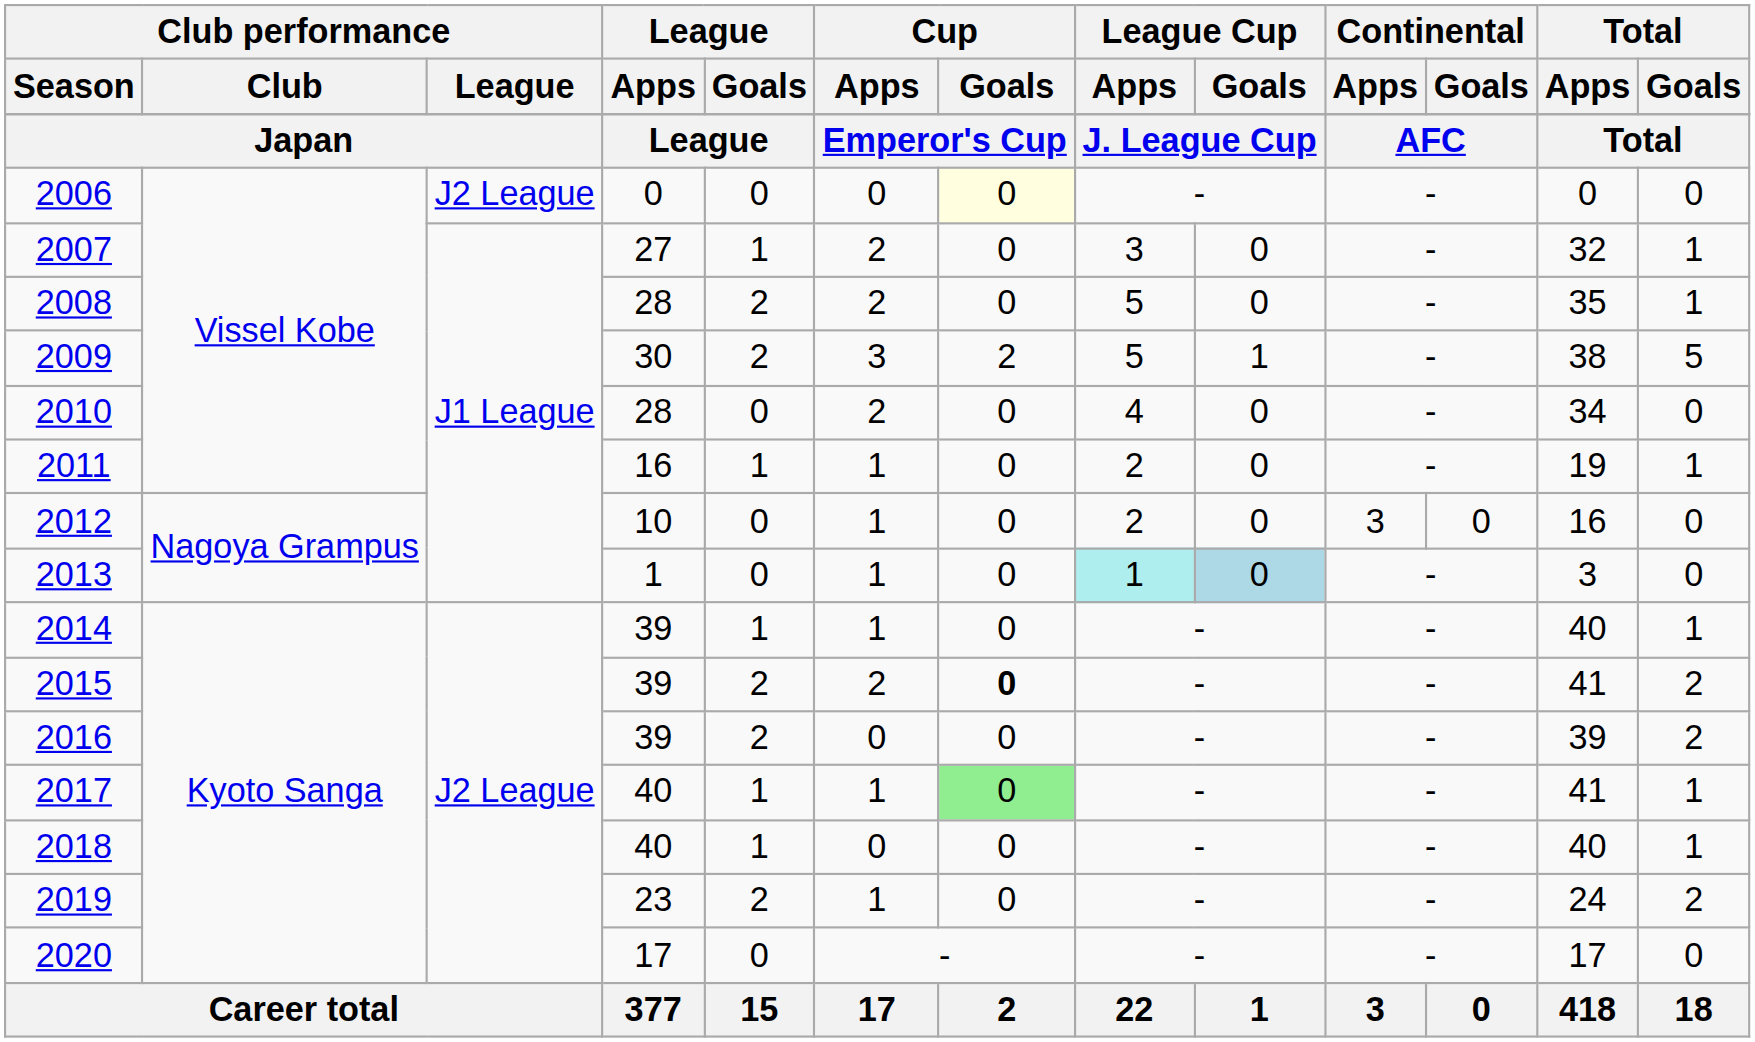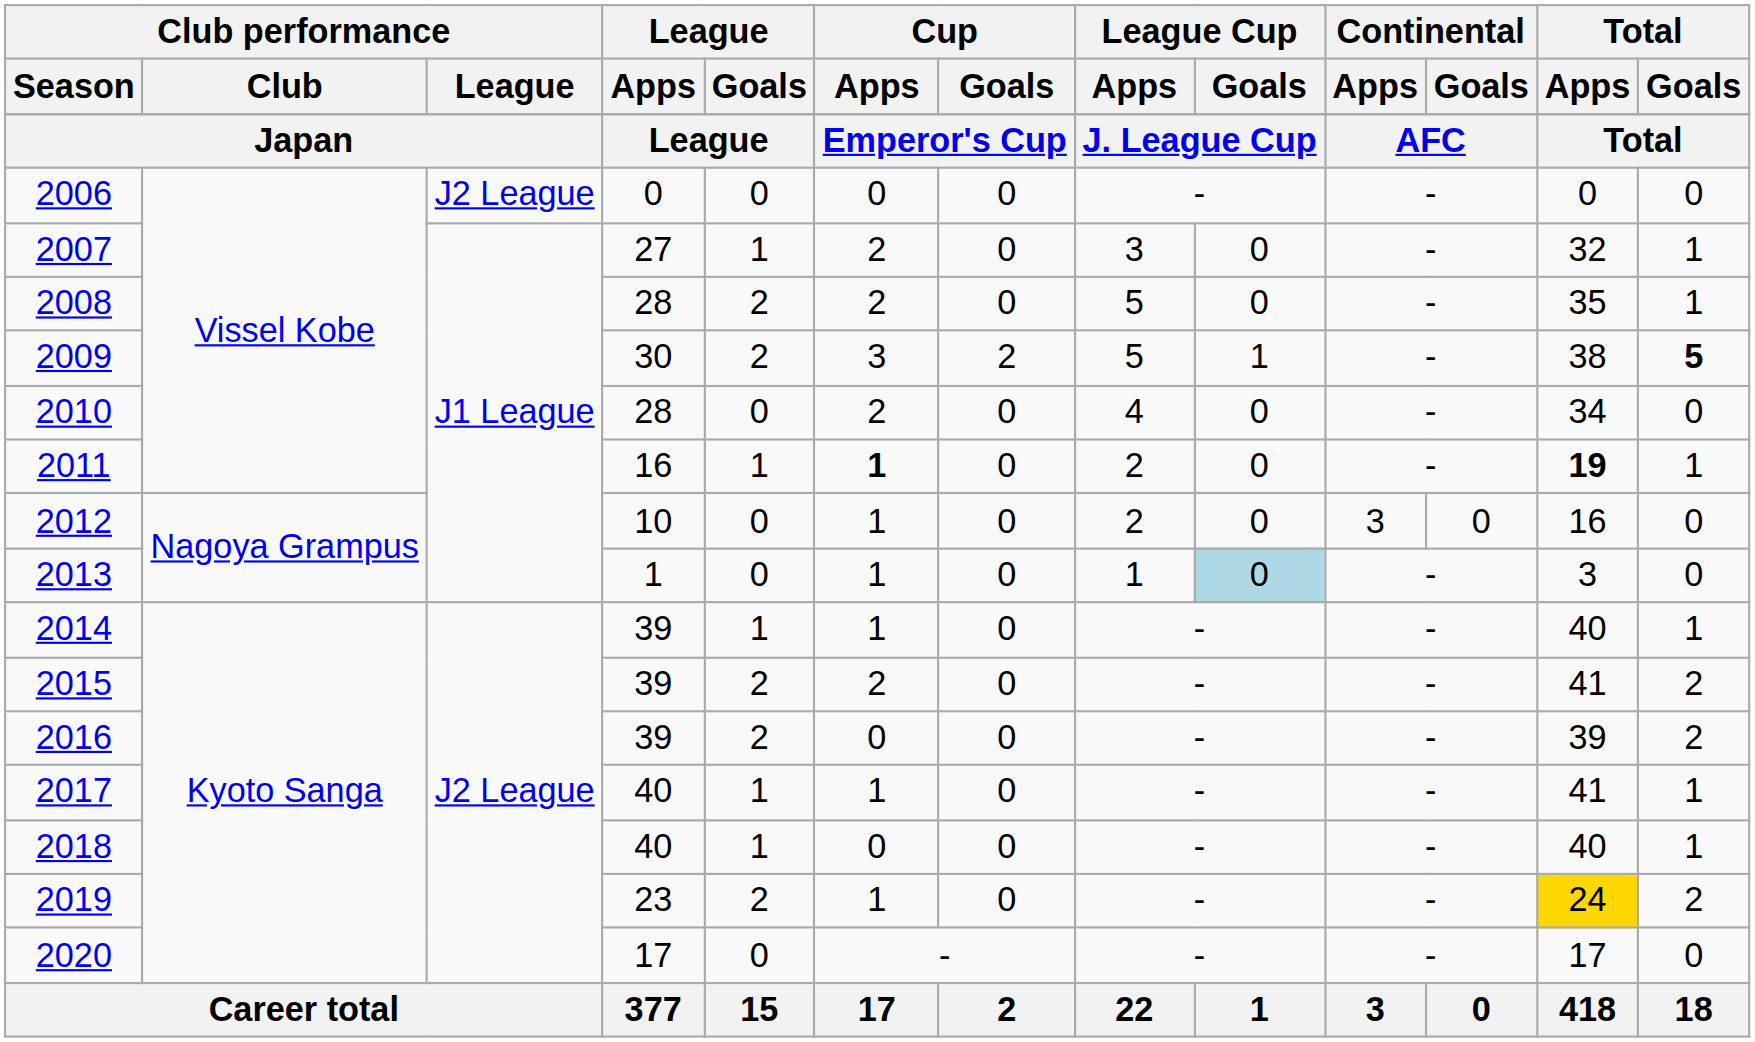(1007, 194) lightyellow background -> (1007, 194) no background
(1694, 357) normal -> (1694, 357) bold
(877, 466) normal -> (877, 466) bold
(1587, 466) normal -> (1587, 466) bold
(1134, 574) paleturquoise background -> (1134, 574) no background
(1007, 683) bold -> (1007, 683) normal
(1007, 791) lightgreen background -> (1007, 791) no background
(1587, 900) no background -> (1587, 900) gold background
